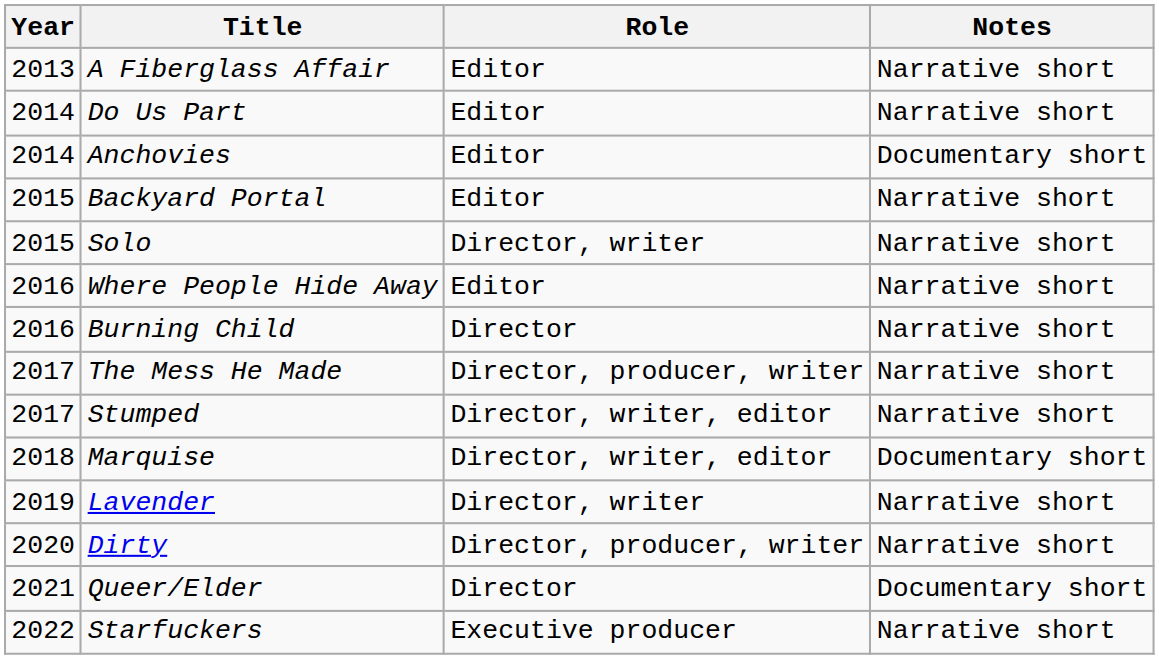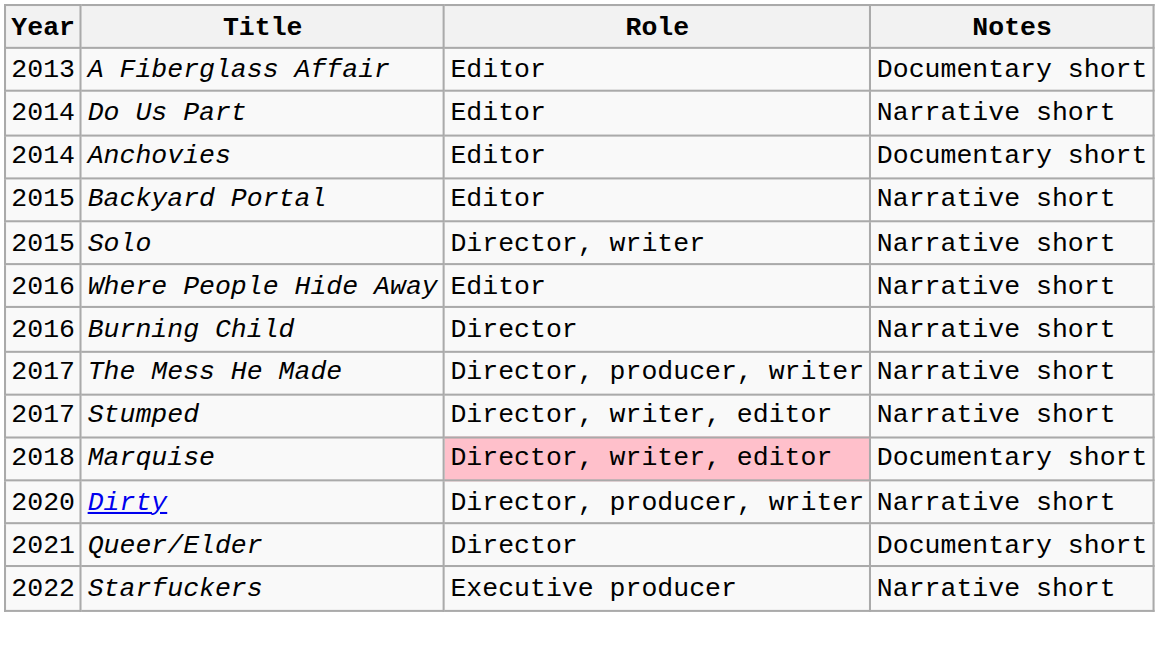(996, 70) Narrative short -> (1012, 70) Documentary short
(641, 459) no background -> (641, 459) pink background
- row: (151, 502)
